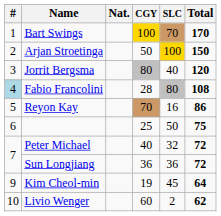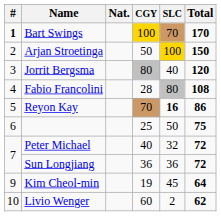(13, 32) normal -> (13, 32) bold
(13, 88) lightblue background -> (13, 88) no background
(172, 107) normal -> (172, 107) bold
